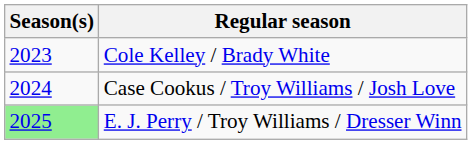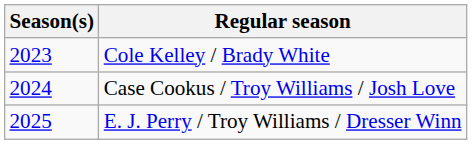(31, 121) lightgreen background -> (31, 121) no background
